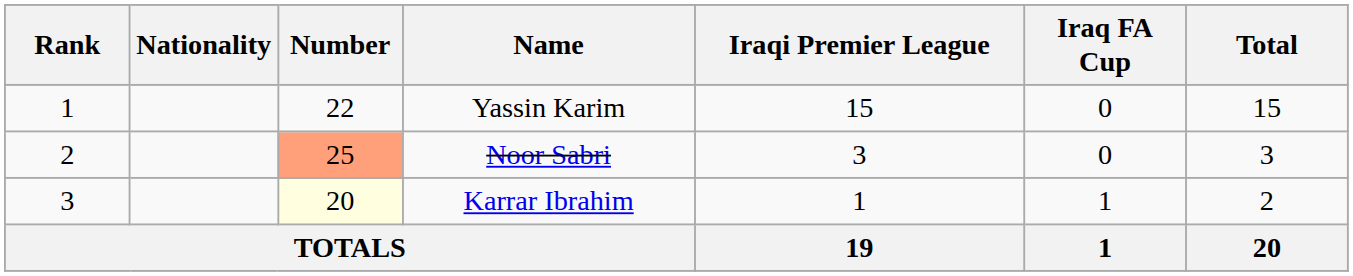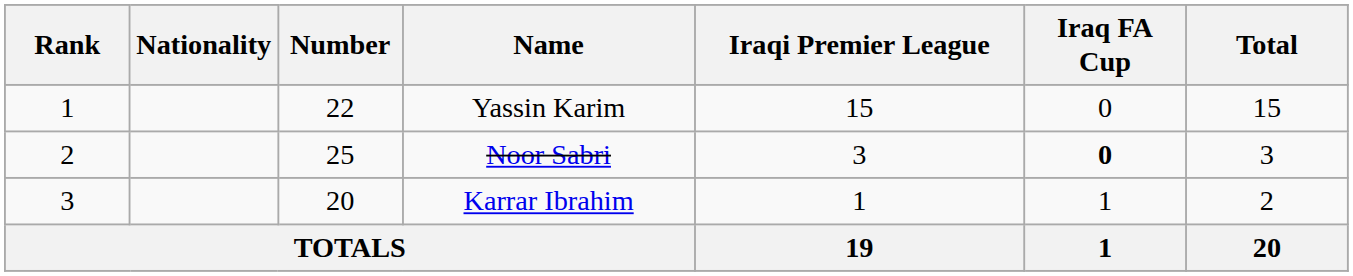(340, 154) lightsalmon background -> (340, 154) no background
(1105, 154) normal -> (1105, 154) bold
(340, 201) lightyellow background -> (340, 201) no background
